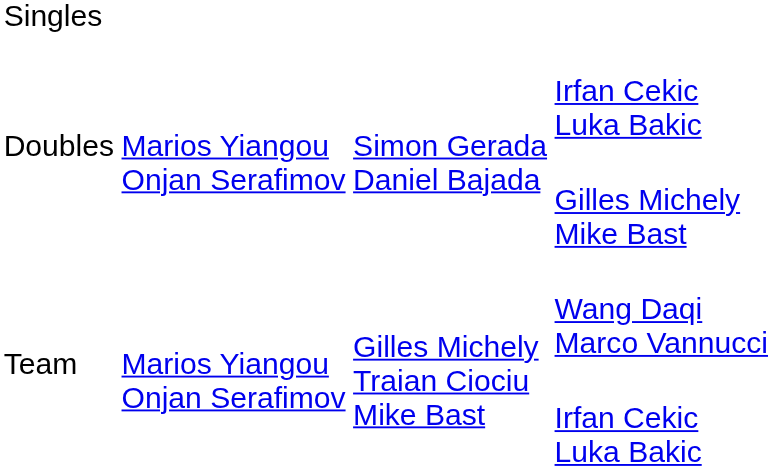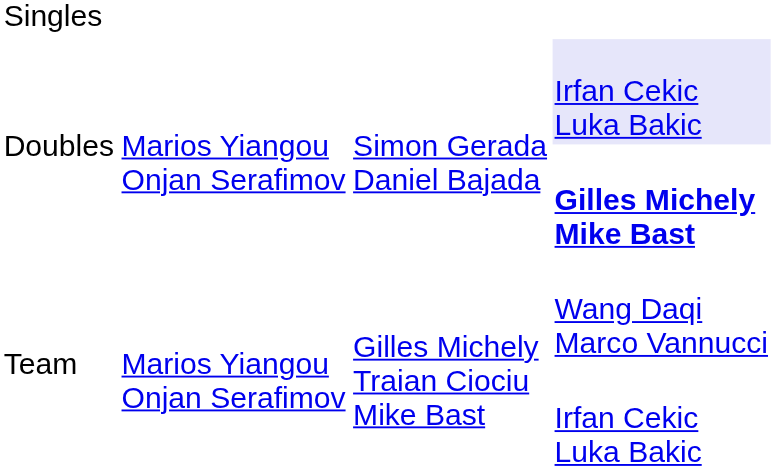(628, 108) no background -> (628, 108) lavender background
(647, 217) normal -> (655, 217) bold
